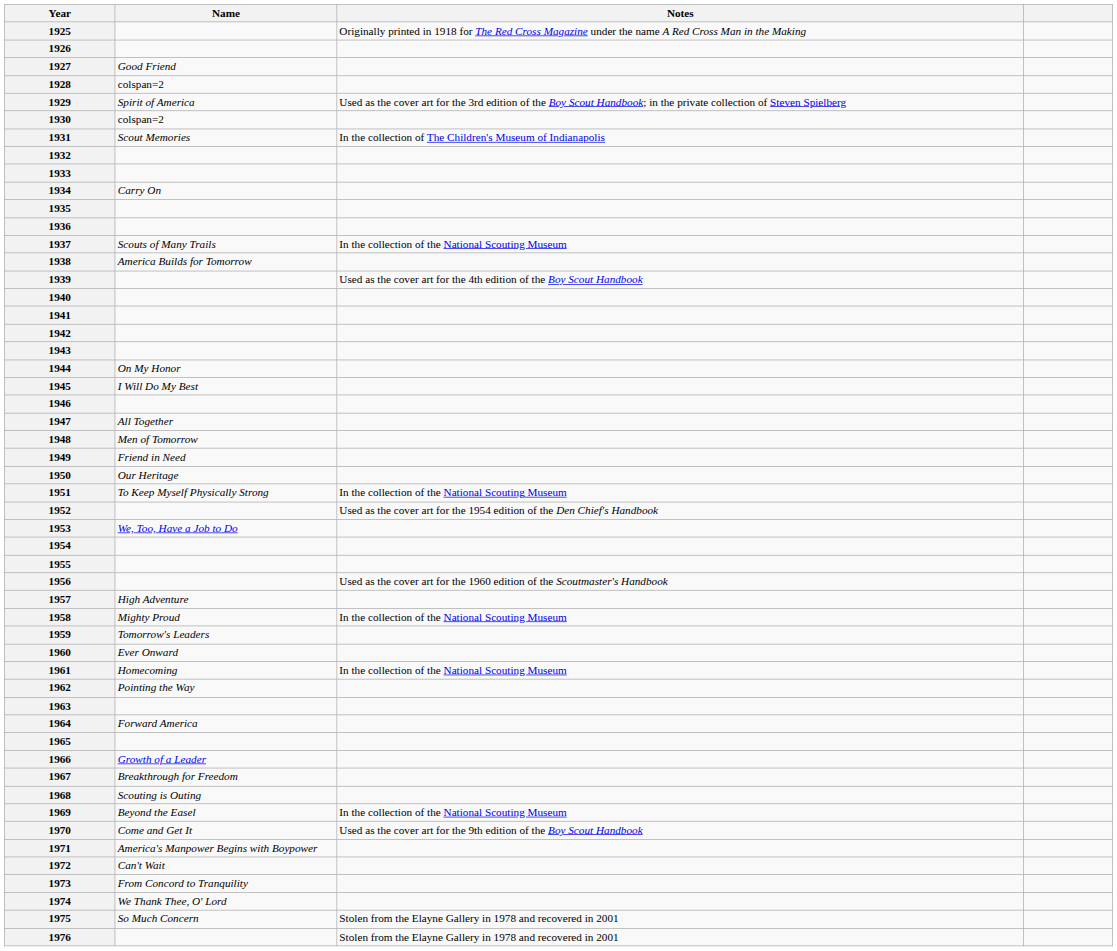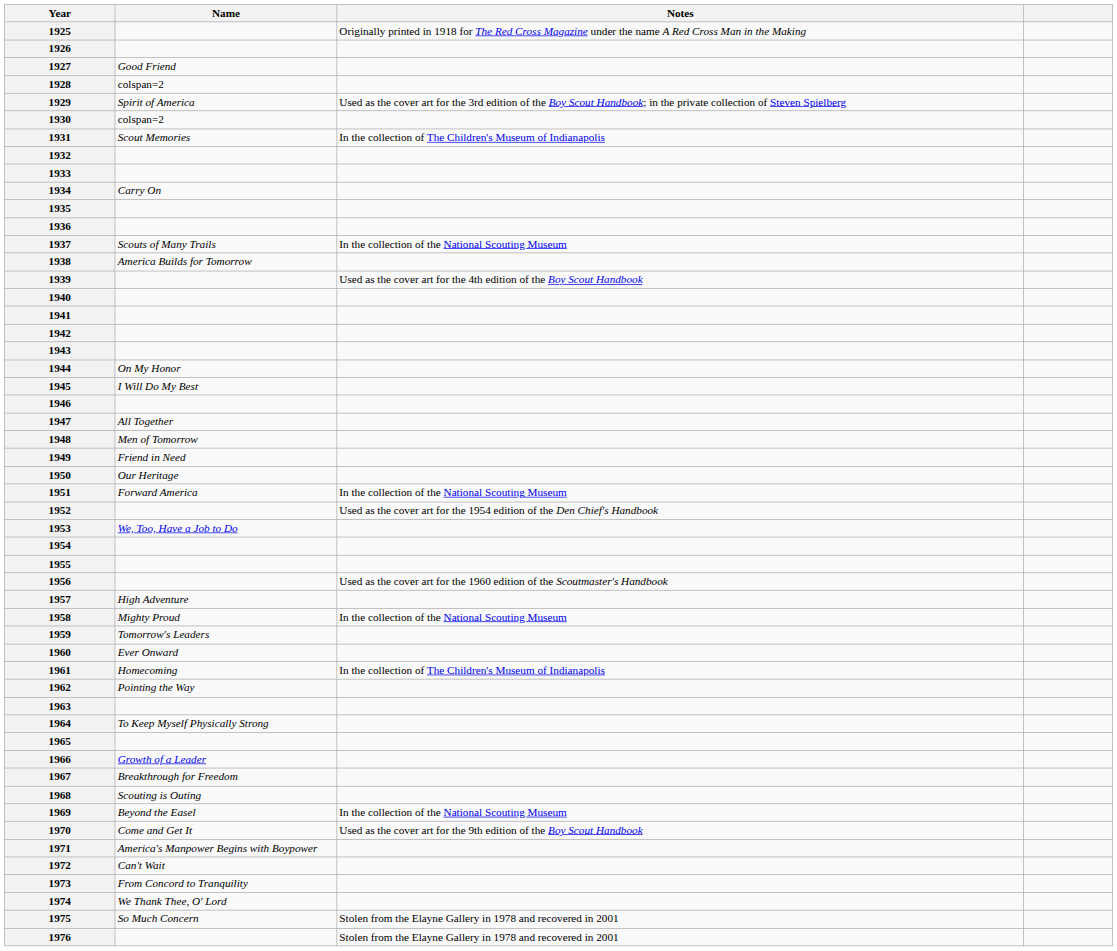(193, 492) To Keep Myself Physically Strong -> (158, 492) Forward America
(453, 670) In the collection of the National Scouting Museum -> (472, 670) In the collection of The Children's Museum of Indianapolis
(158, 723) Forward America -> (193, 723) To Keep Myself Physically Strong
